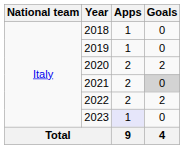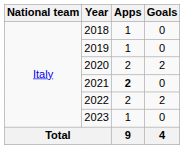(128, 83) normal -> (128, 83) bold
(162, 83) lightgrey background -> (162, 83) no background
(128, 118) lavender background -> (128, 118) no background
